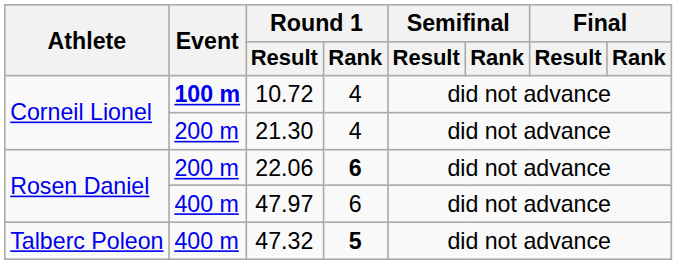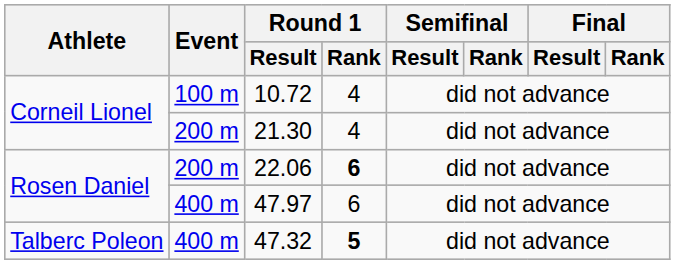(207, 95) bold -> (207, 95) normal
